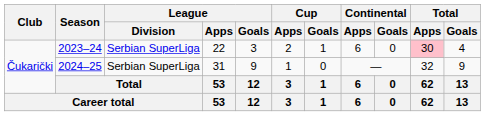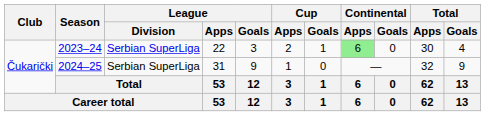(358, 48) no background -> (358, 48) lightgreen background
(427, 48) pink background -> (427, 48) no background
